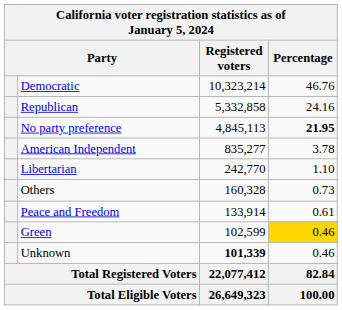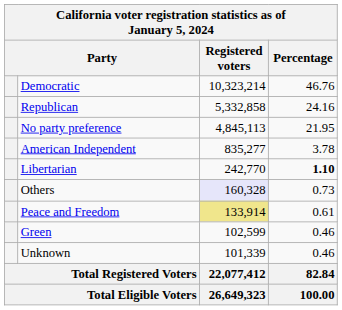(320, 128) bold -> (320, 128) normal
(323, 169) normal -> (323, 169) bold
(245, 190) no background -> (245, 190) lavender background
(245, 211) no background -> (245, 211) khaki background
(323, 232) gold background -> (323, 232) no background
(245, 252) bold -> (245, 252) normal
